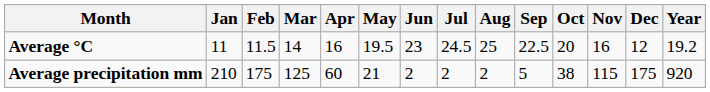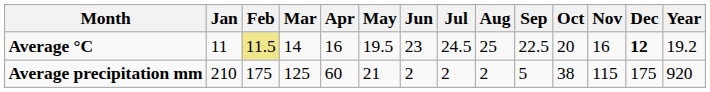(261, 45) no background -> (261, 45) khaki background
(639, 45) normal -> (639, 45) bold
